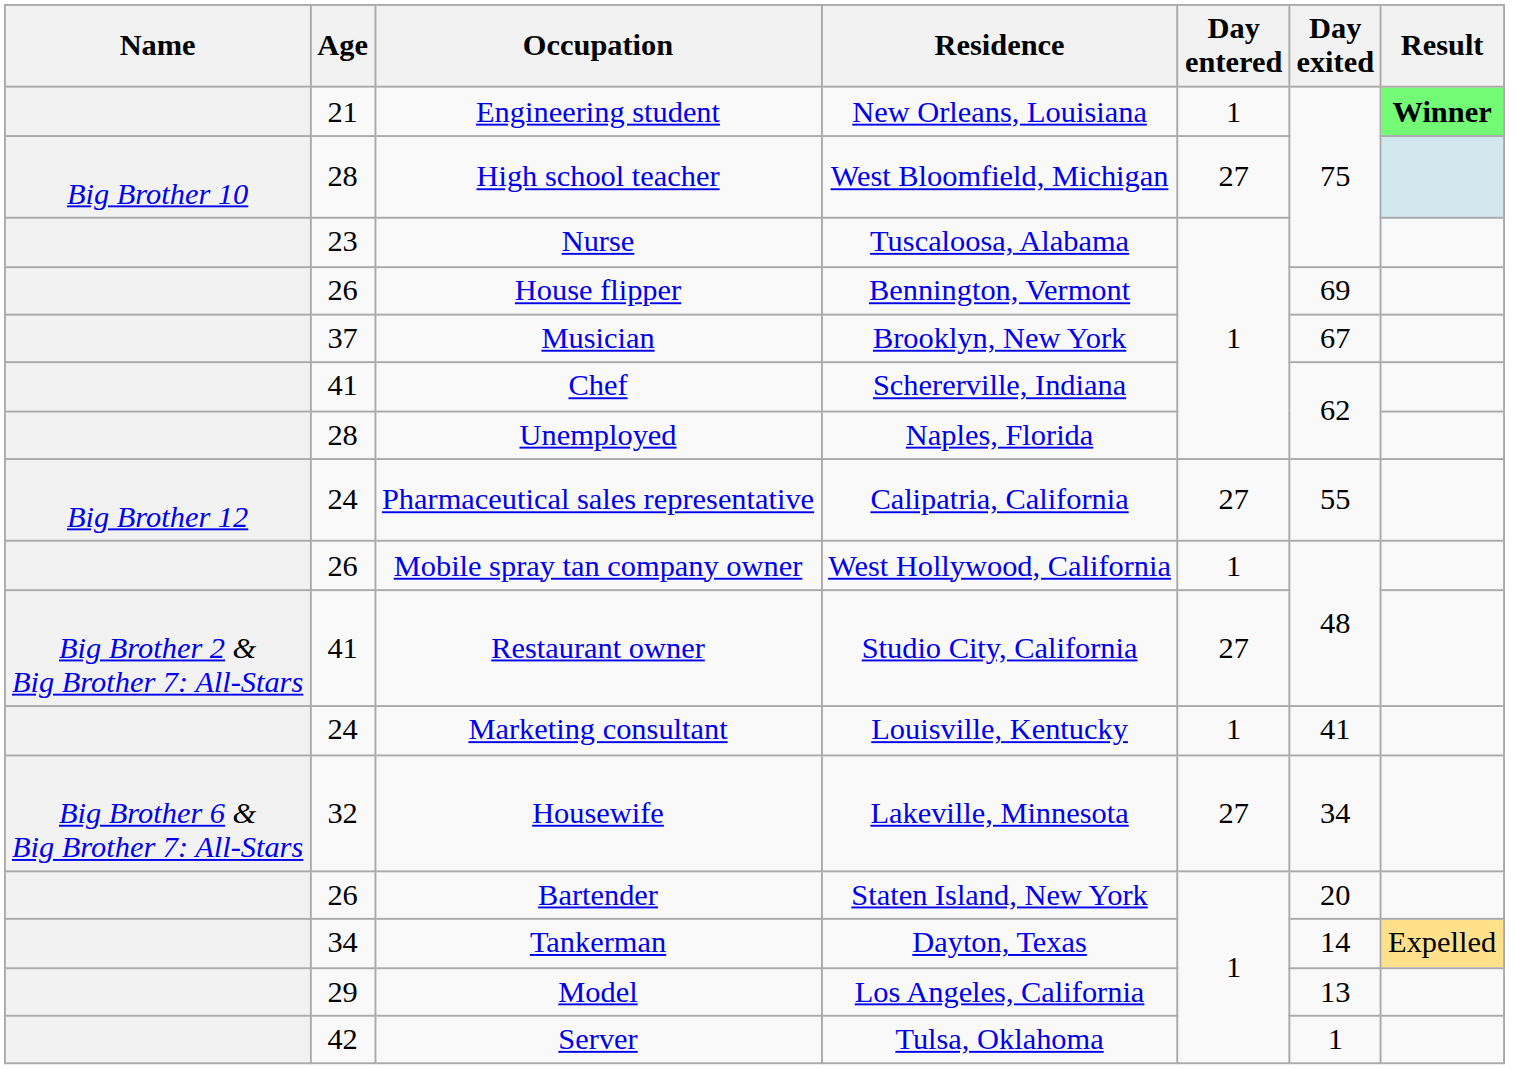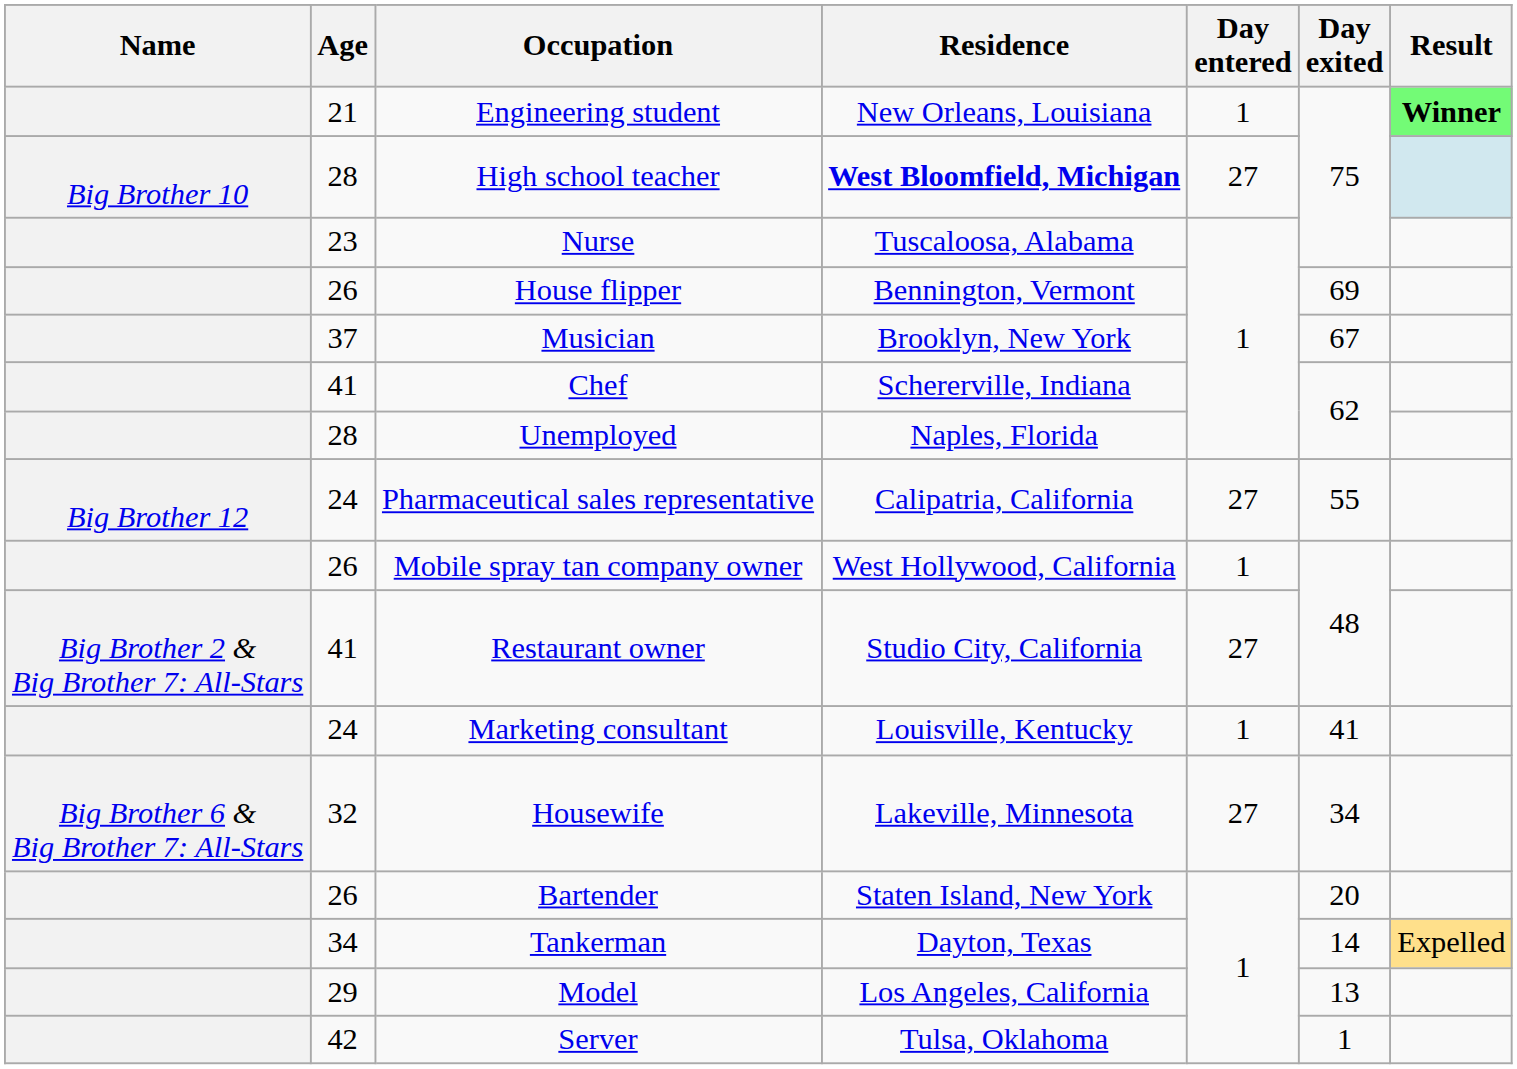(1000, 176) normal -> (1004, 176) bold
